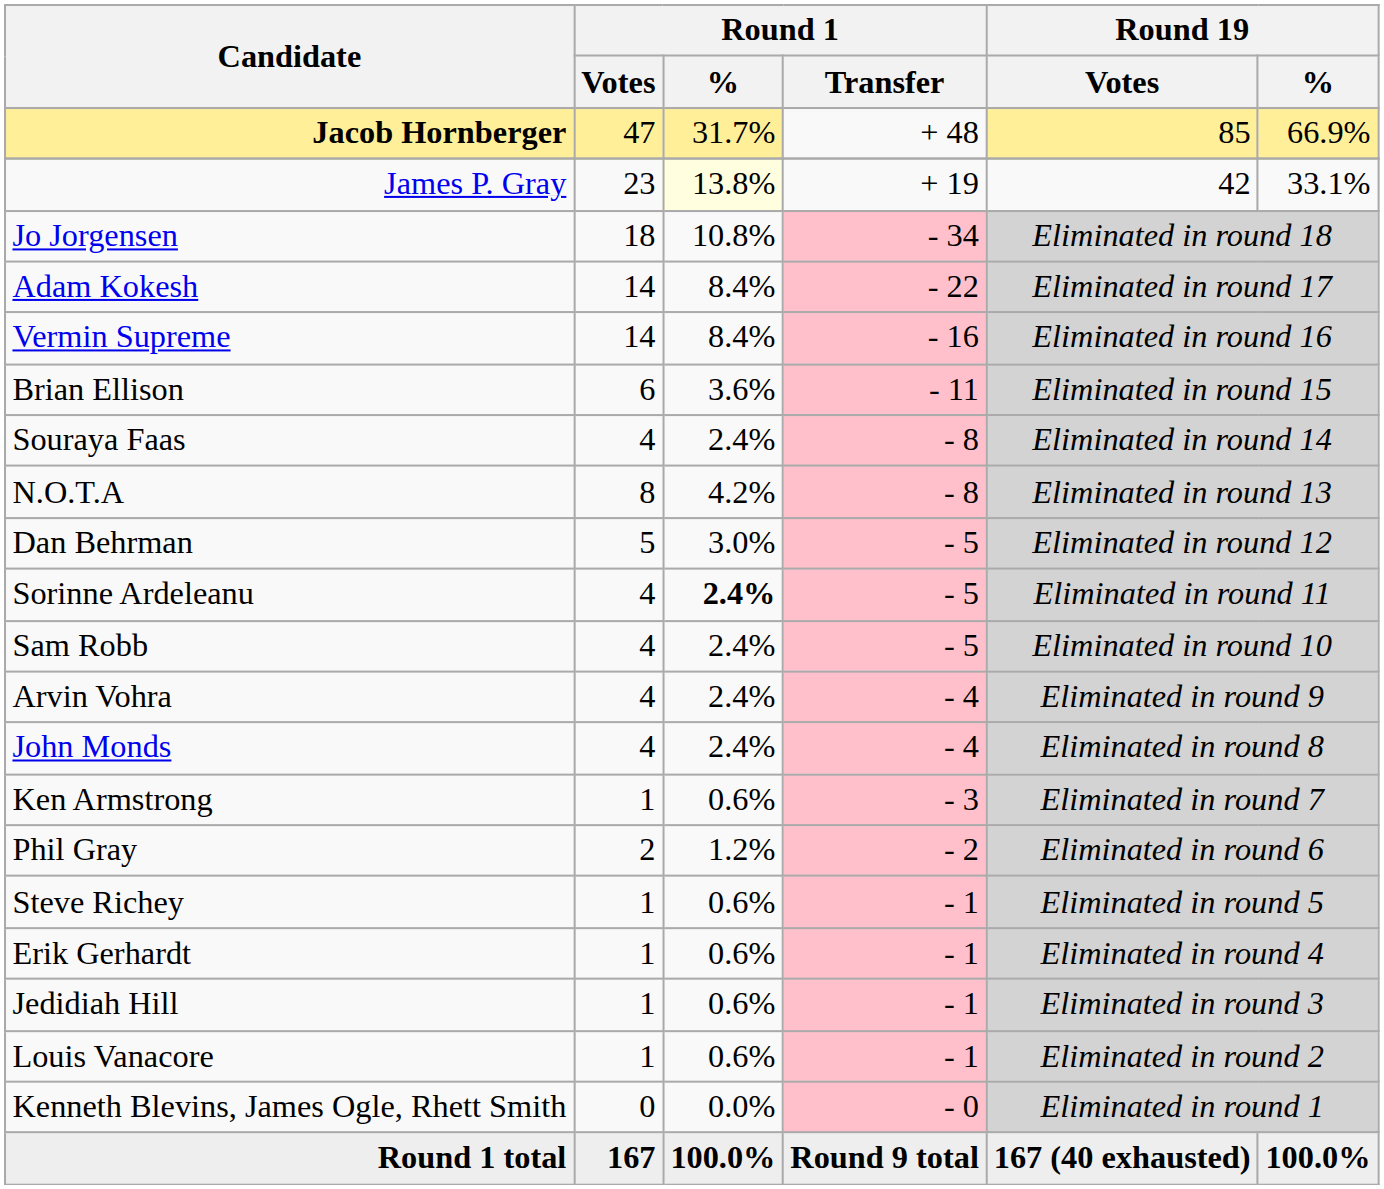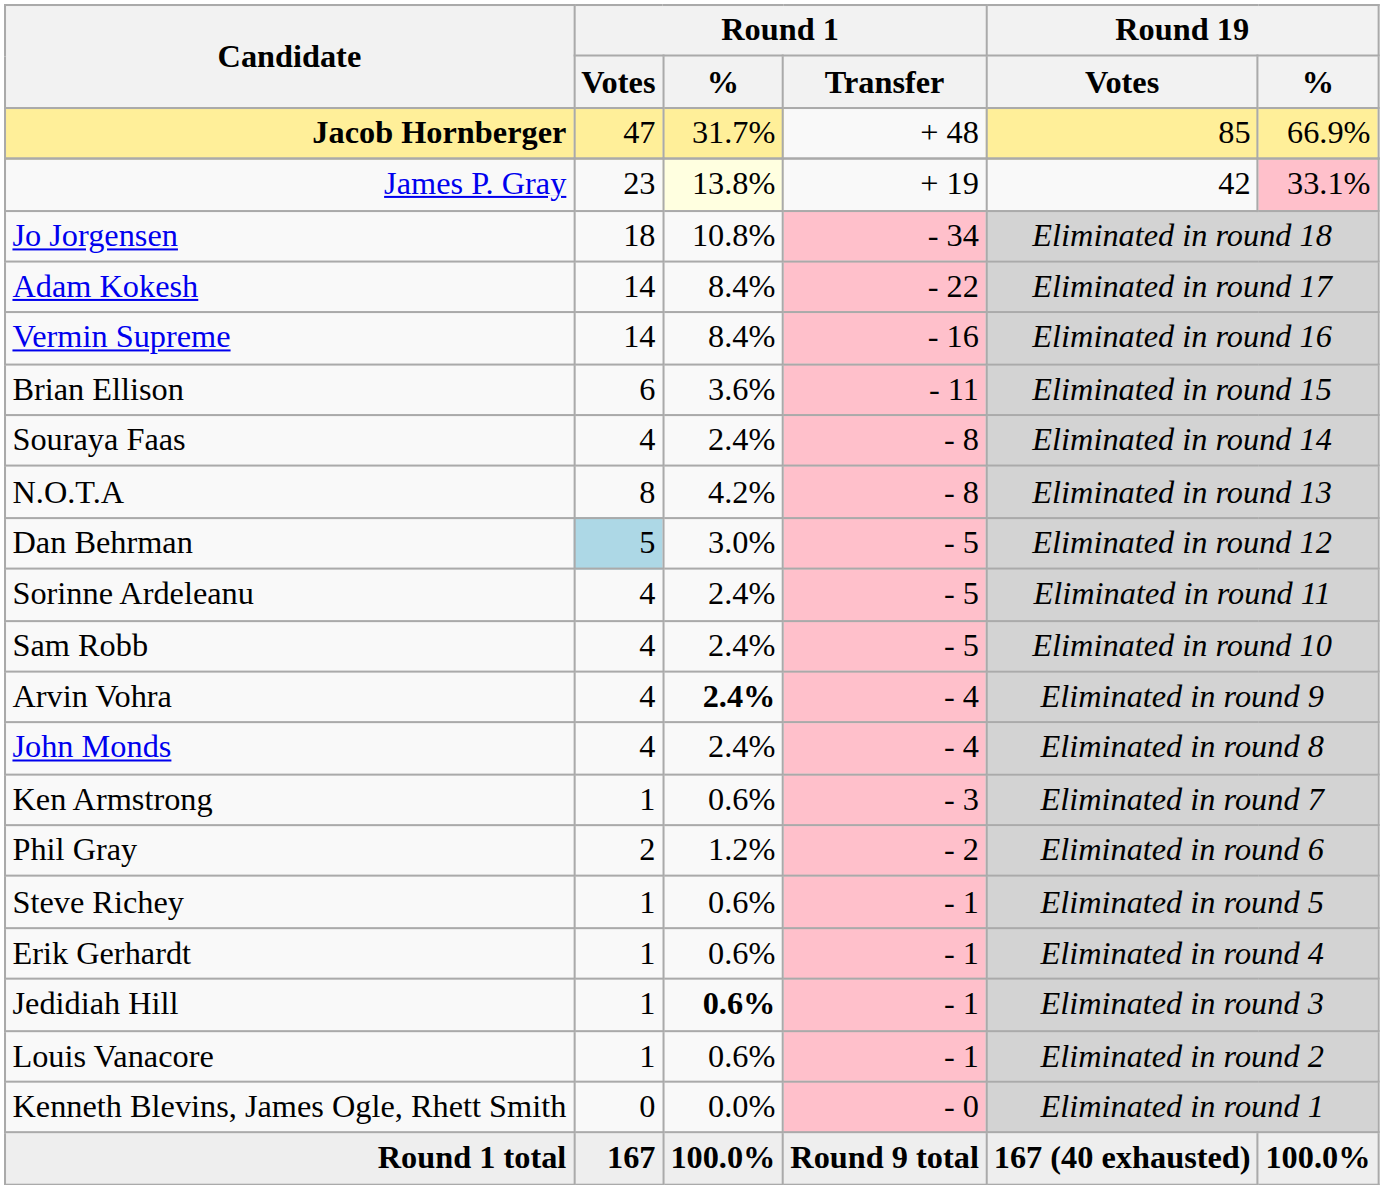(1329, 183) no background -> (1329, 183) pink background
(647, 542) no background -> (647, 542) lightblue background
(739, 593) bold -> (742, 593) normal
(742, 696) normal -> (739, 696) bold
(742, 1004) normal -> (739, 1004) bold
